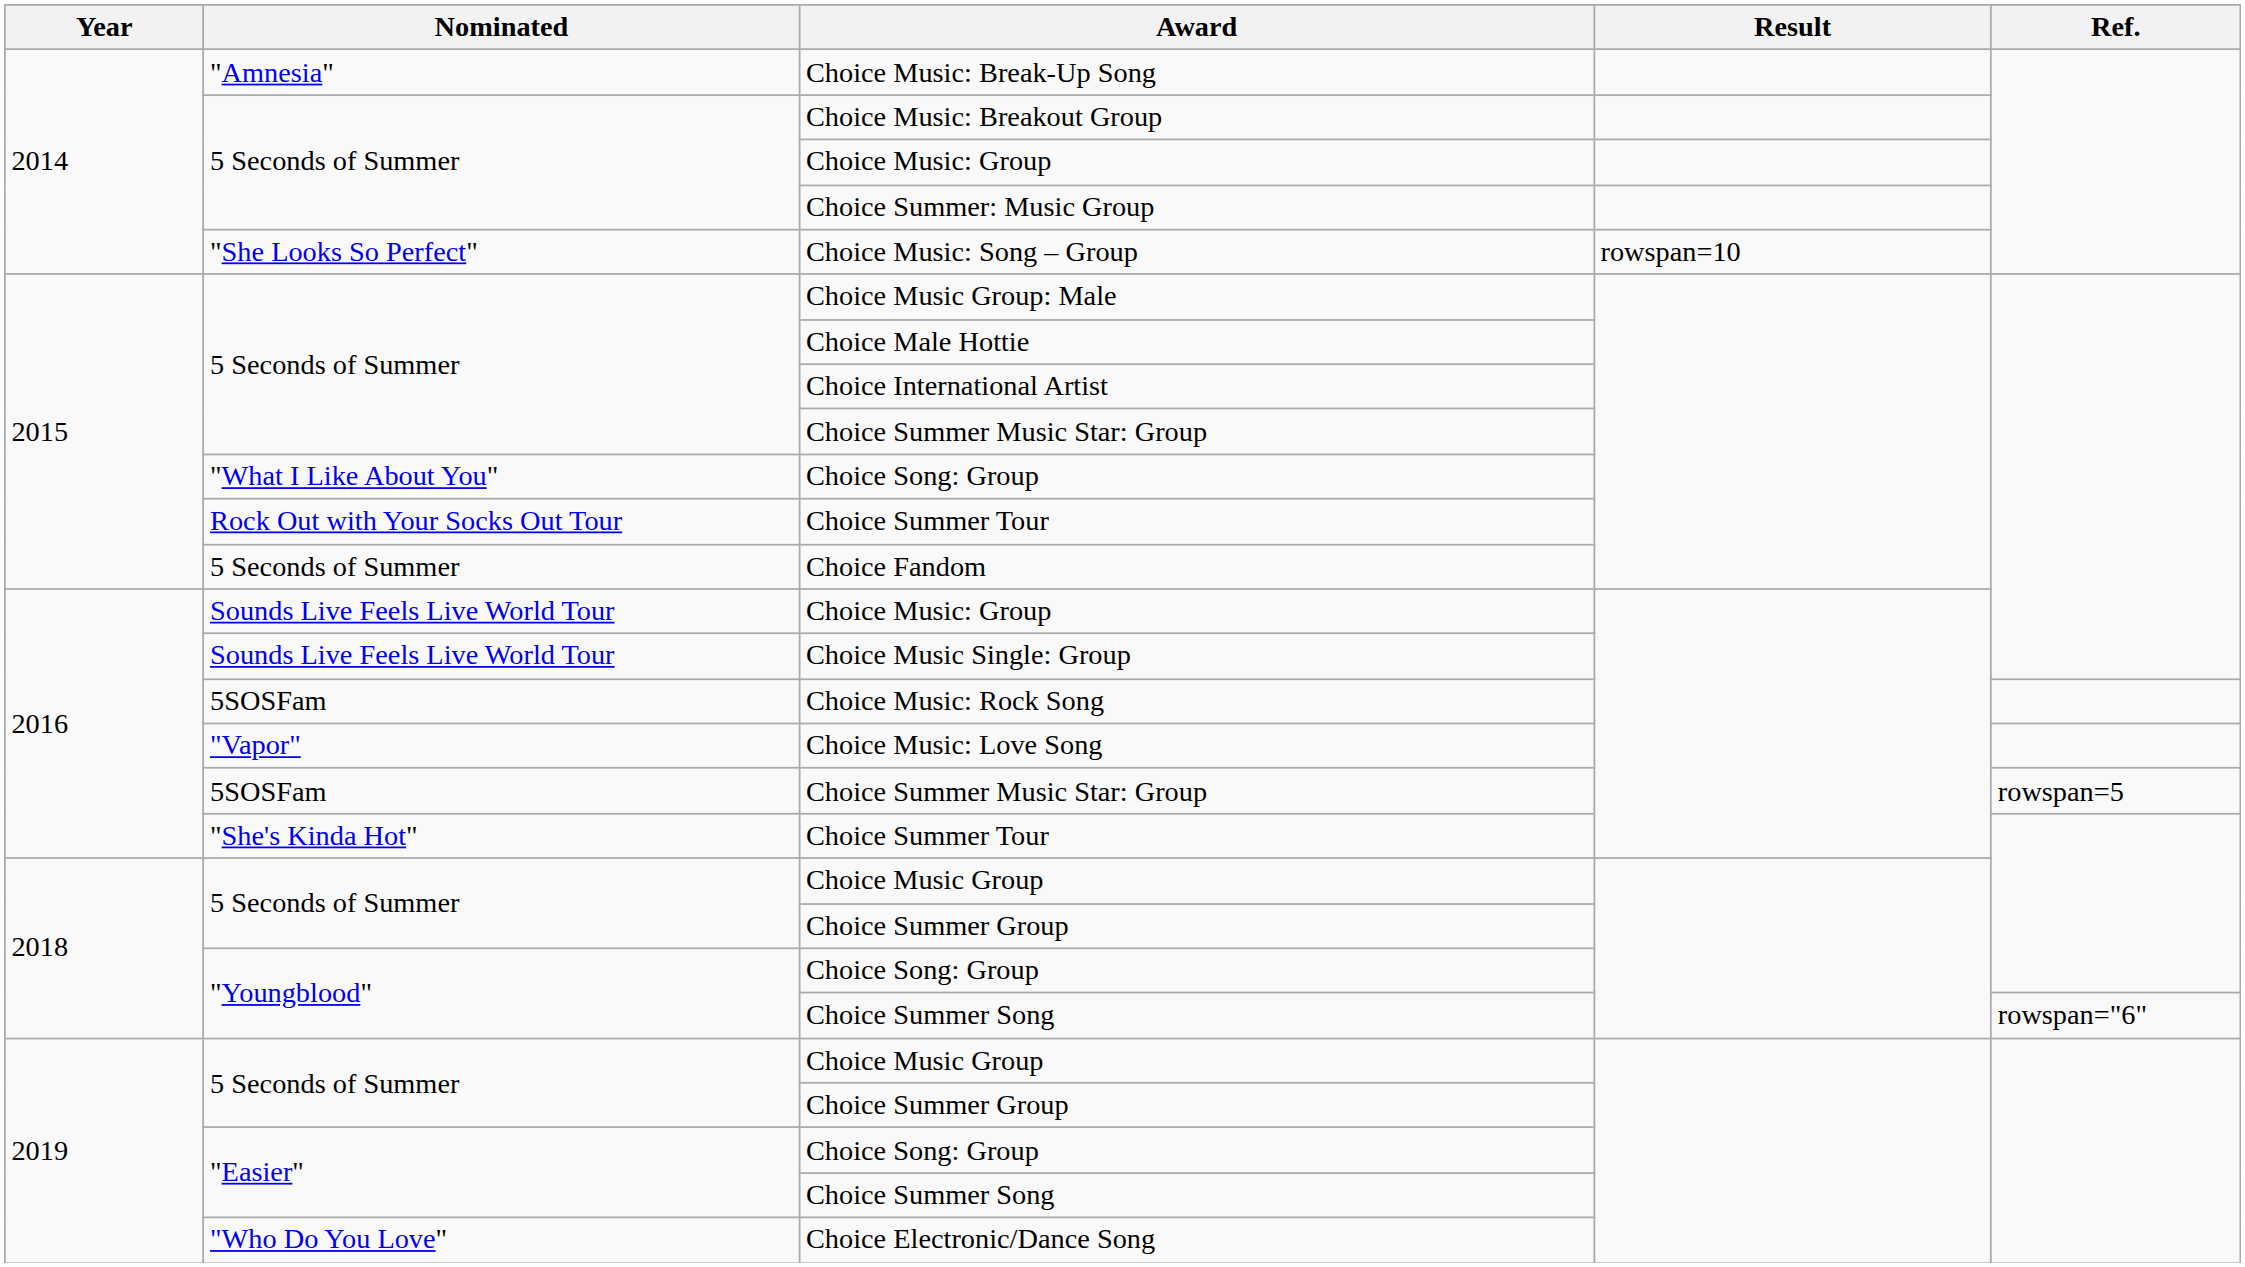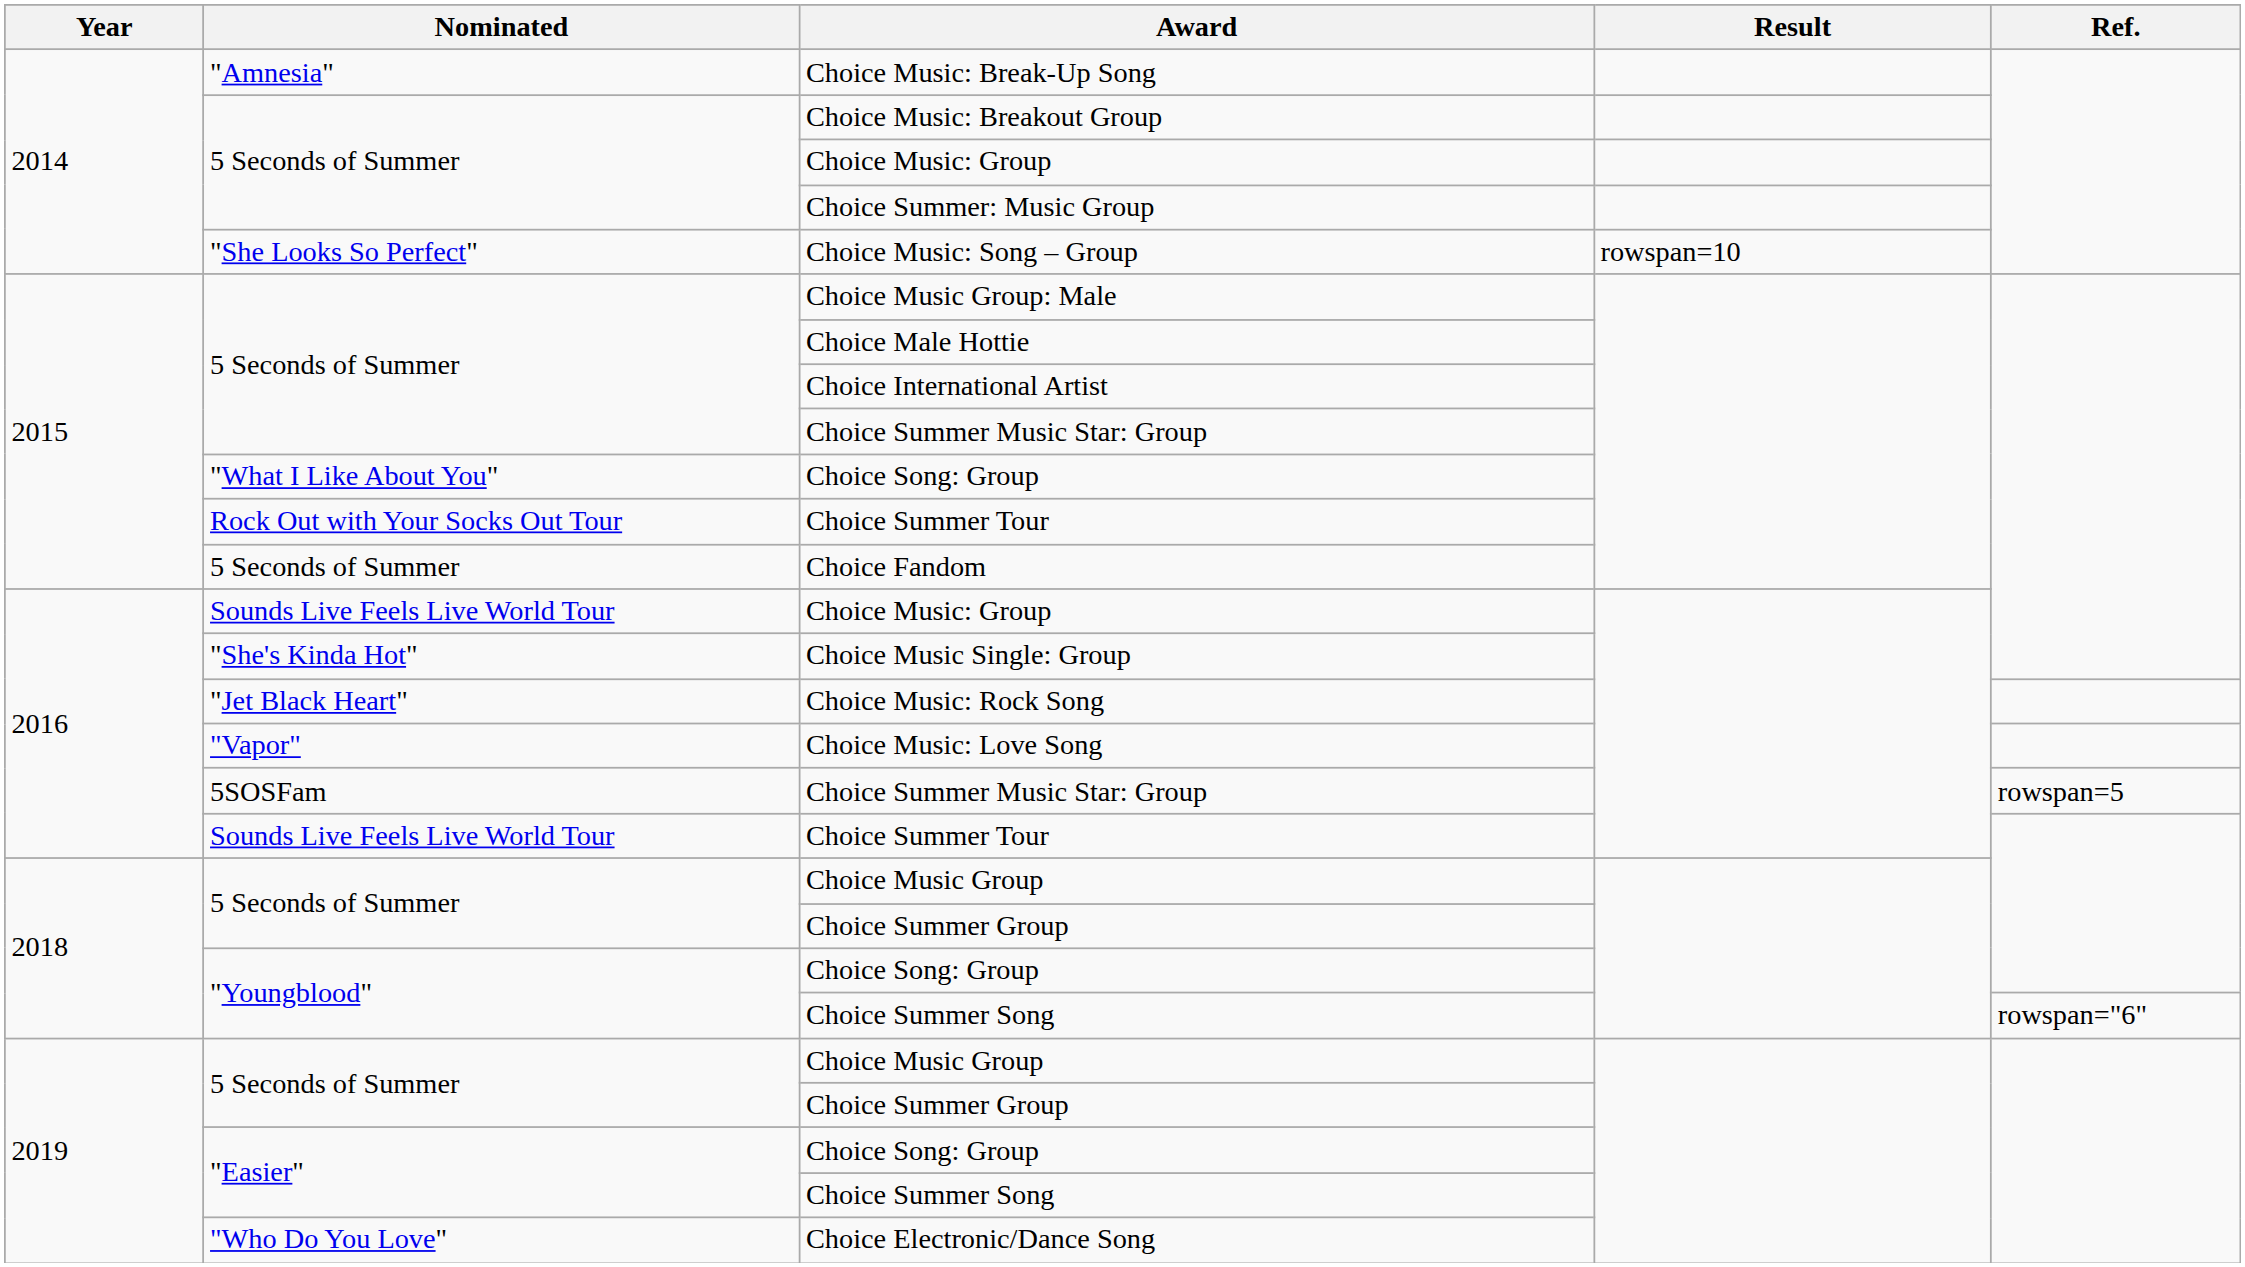(412, 655) Sounds Live Feels Live World Tour -> (314, 655) "She's Kinda Hot"
(268, 700) 5SOSFam -> (309, 700) "Jet Black Heart"
(314, 835) "She's Kinda Hot" -> (412, 835) Sounds Live Feels Live World Tour
